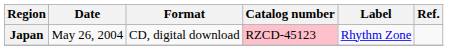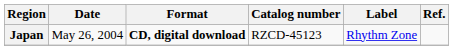(184, 34) normal -> (187, 34) bold
(281, 34) pink background -> (286, 34) no background
